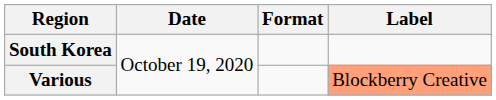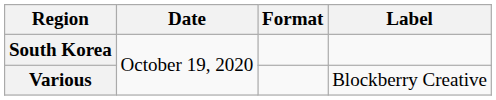(410, 79) lightsalmon background -> (410, 79) no background
